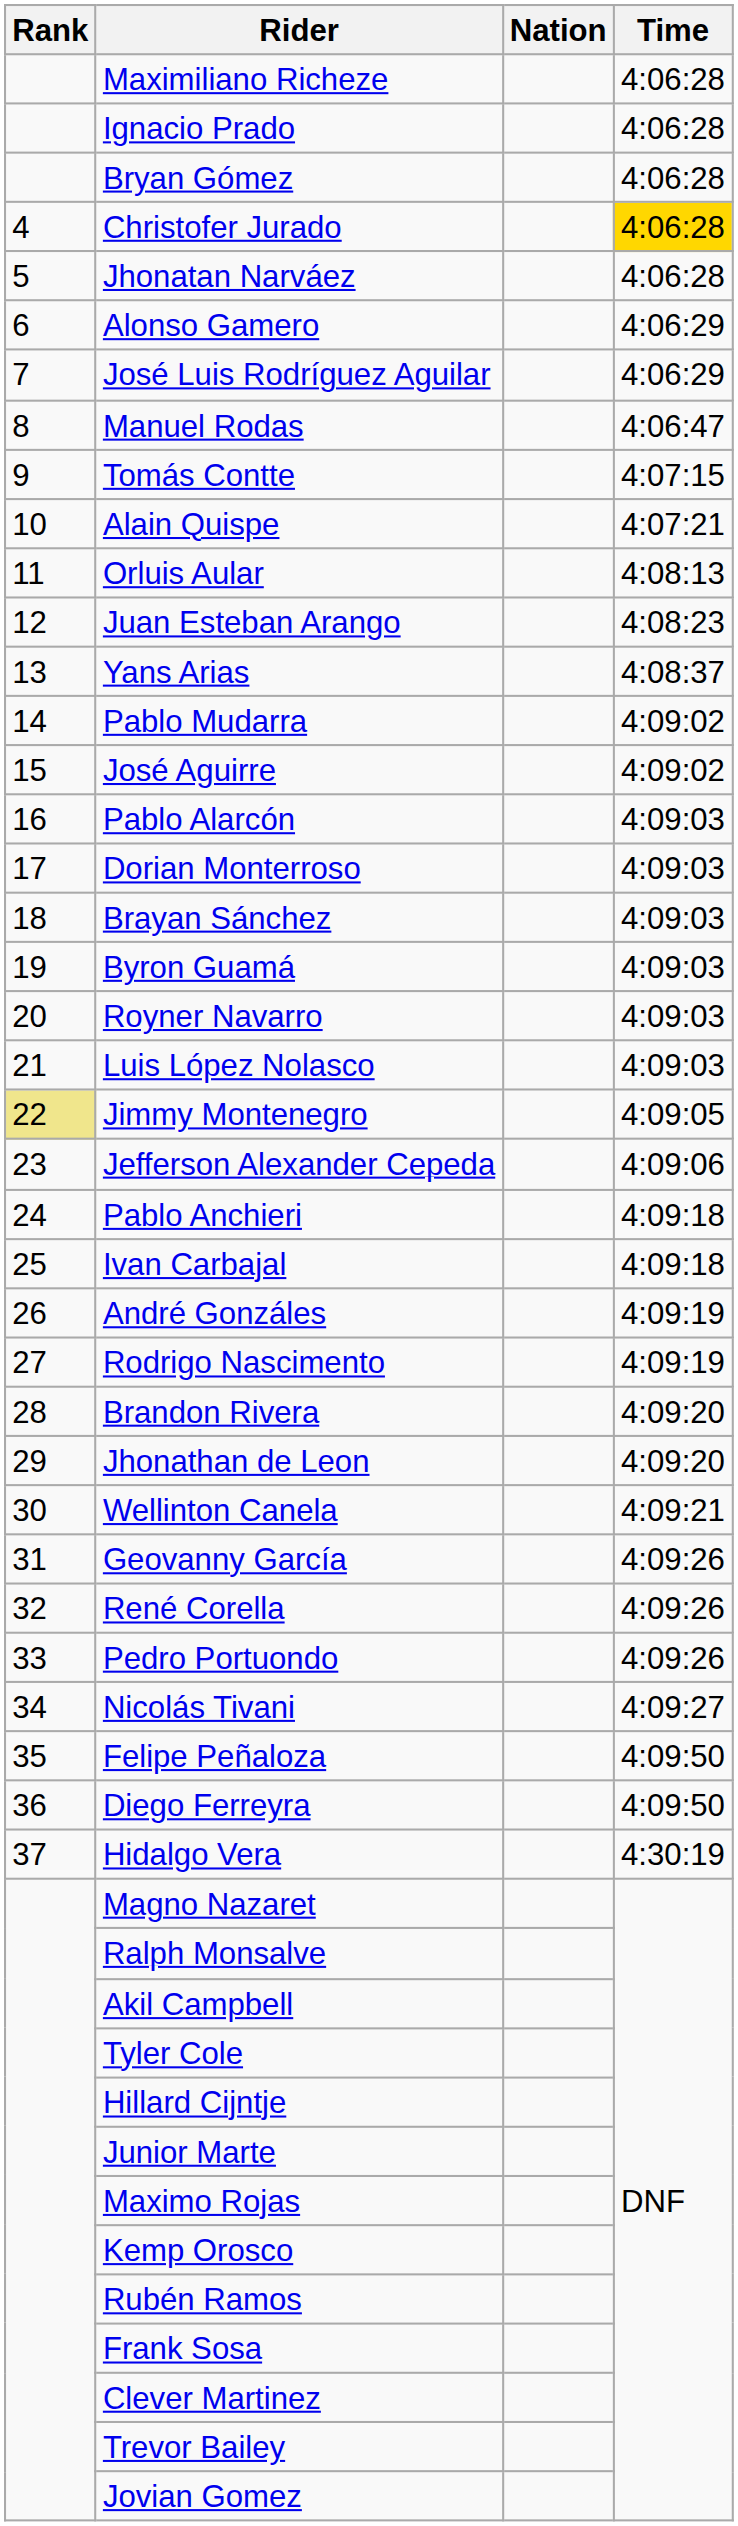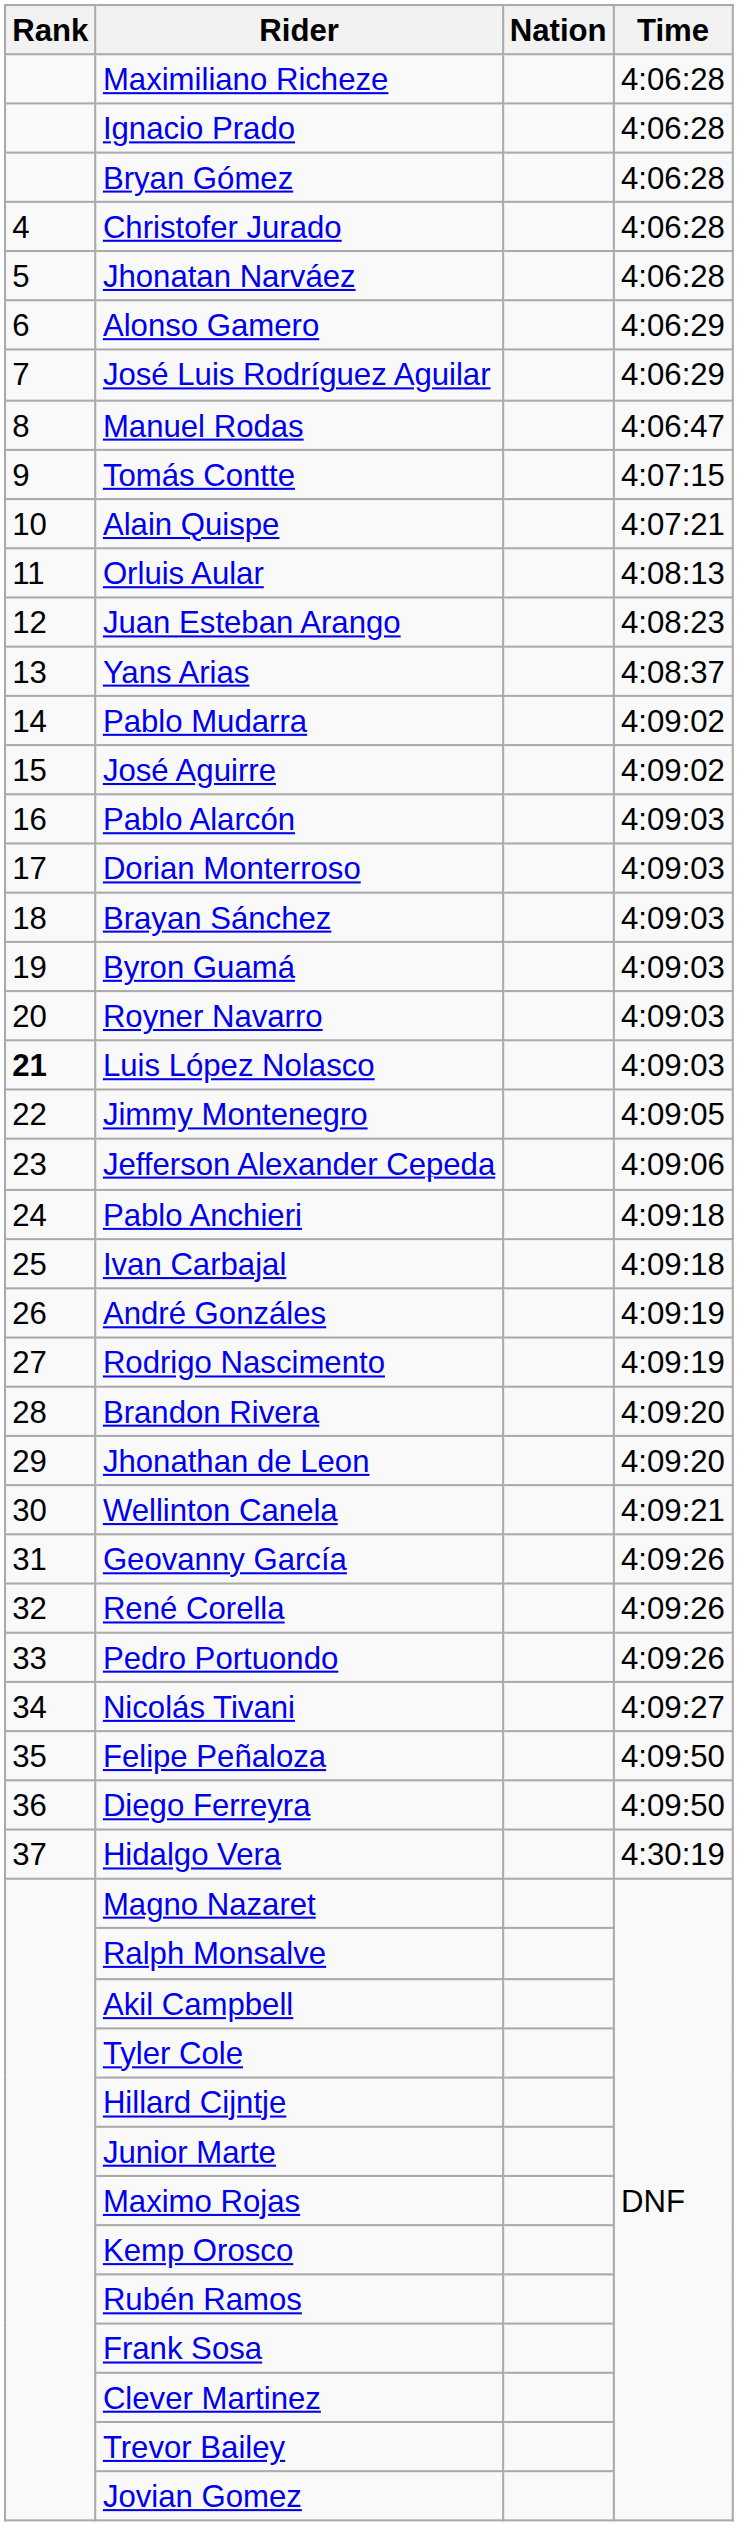(673, 227) gold background -> (673, 227) no background
(30, 1066) normal -> (30, 1066) bold
(30, 1115) khaki background -> (30, 1115) no background
